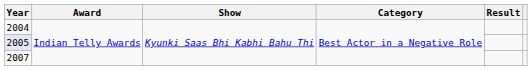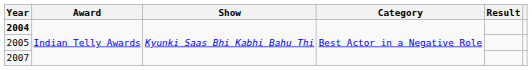(18, 27) normal -> (18, 27) bold
(18, 42) lavender background -> (18, 42) no background
